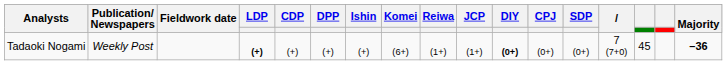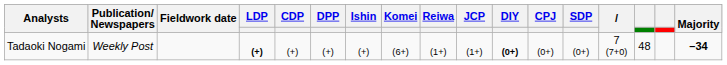(644, 46) 45 -> (644, 46) 48
(698, 46) –36 -> (698, 46) –34
